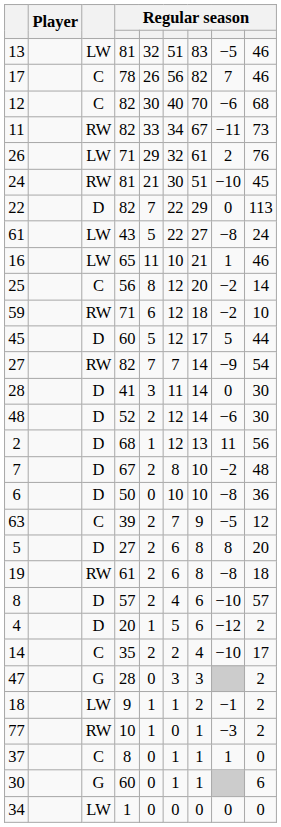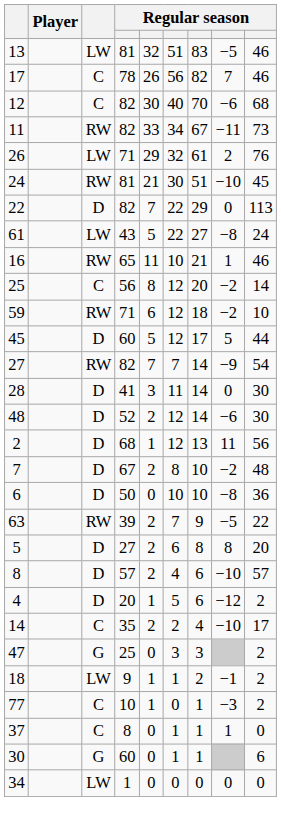(99, 260) LW -> (99, 260) RW
(99, 521) C -> (99, 521) RW
(261, 521) 12 -> (261, 521) 22
- row: (17, 574)
(127, 678) 28 -> (127, 652) 25
(99, 730) RW -> (99, 704) C
